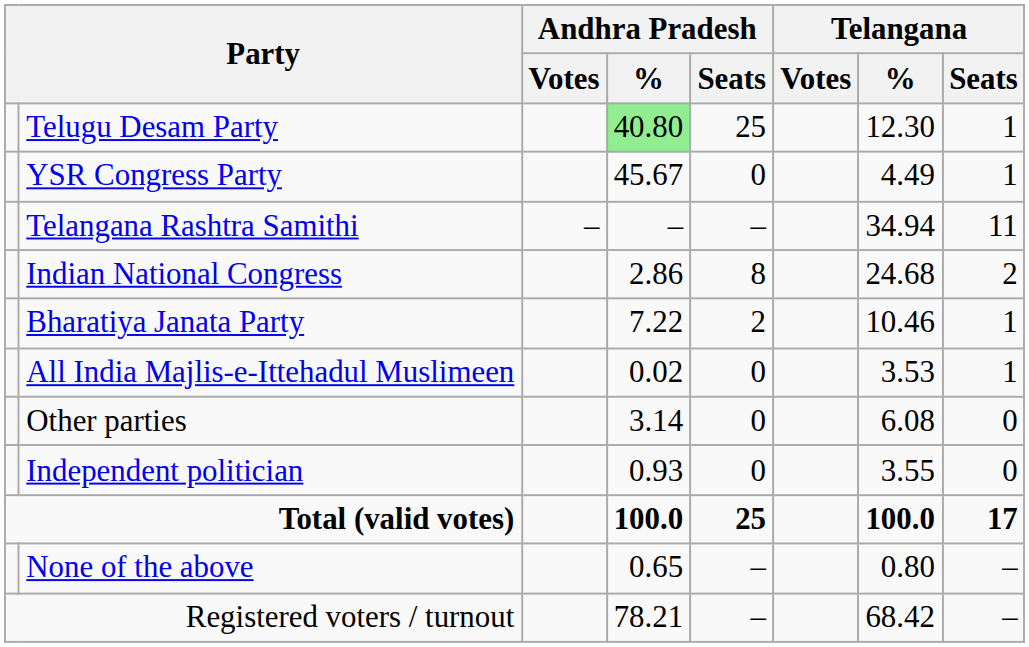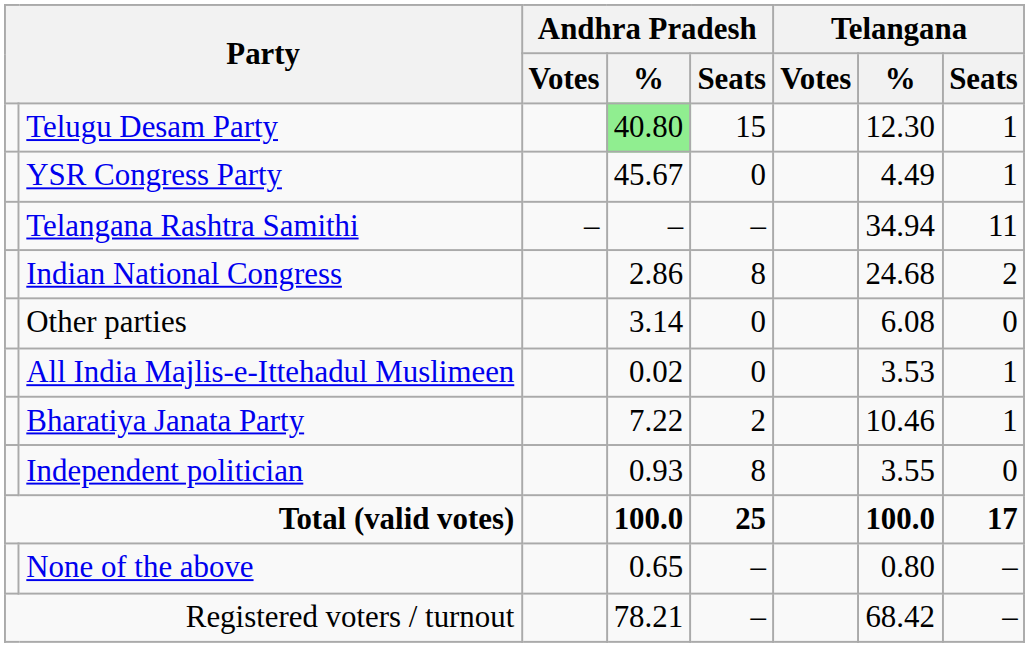(751, 126) 25 -> (751, 126) 15
rows swapped: (165, 322) <-> (106, 420)
(758, 469) 0 -> (758, 469) 8
